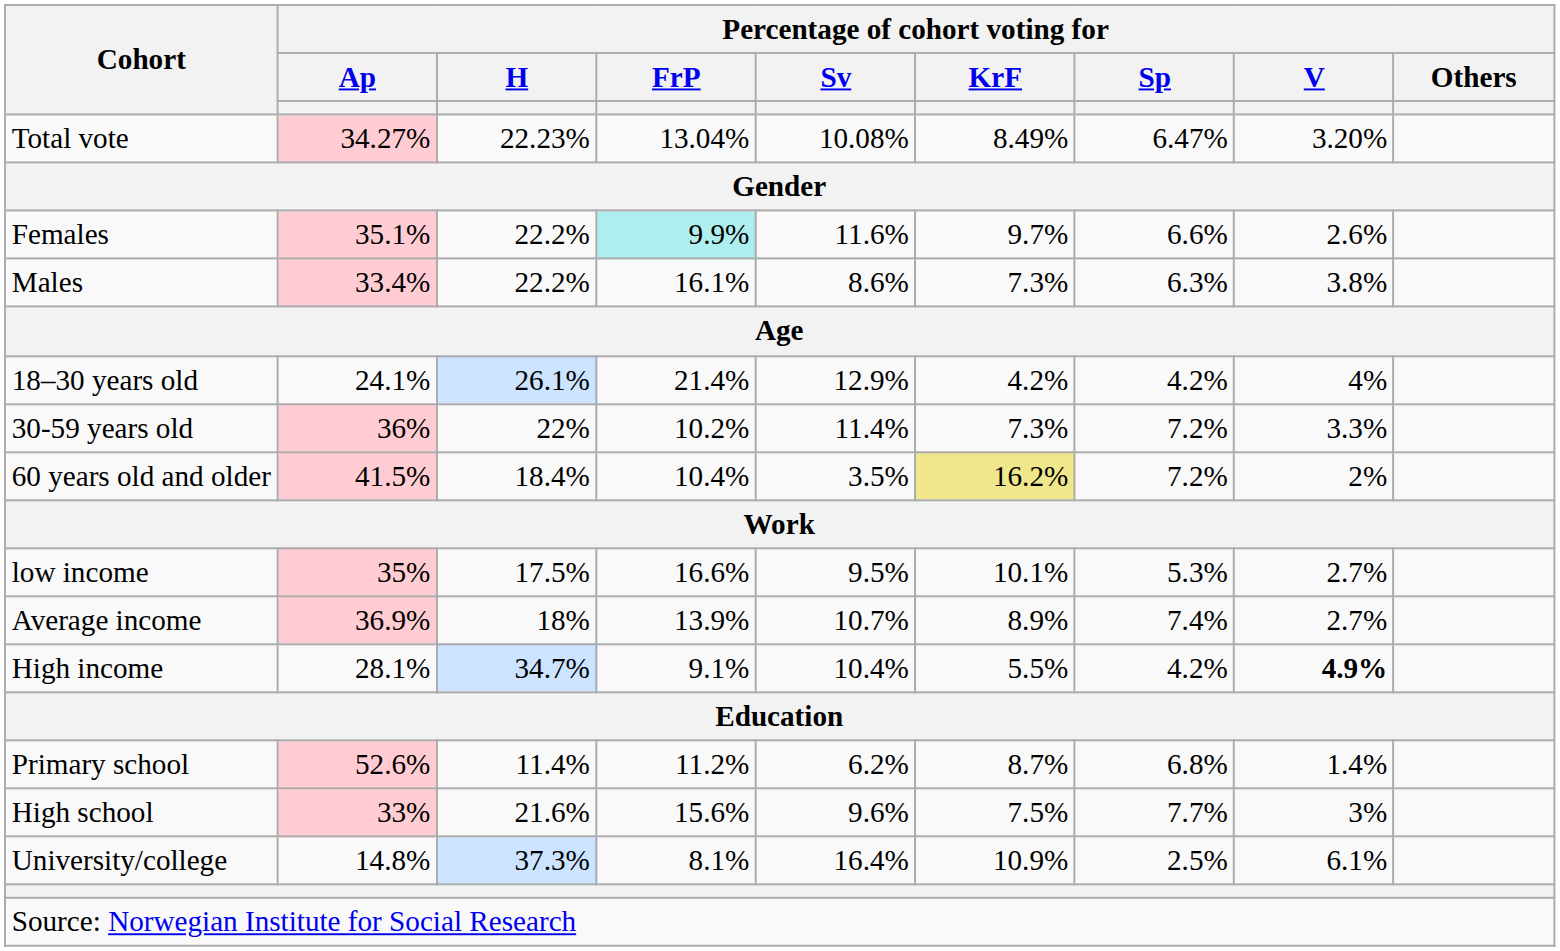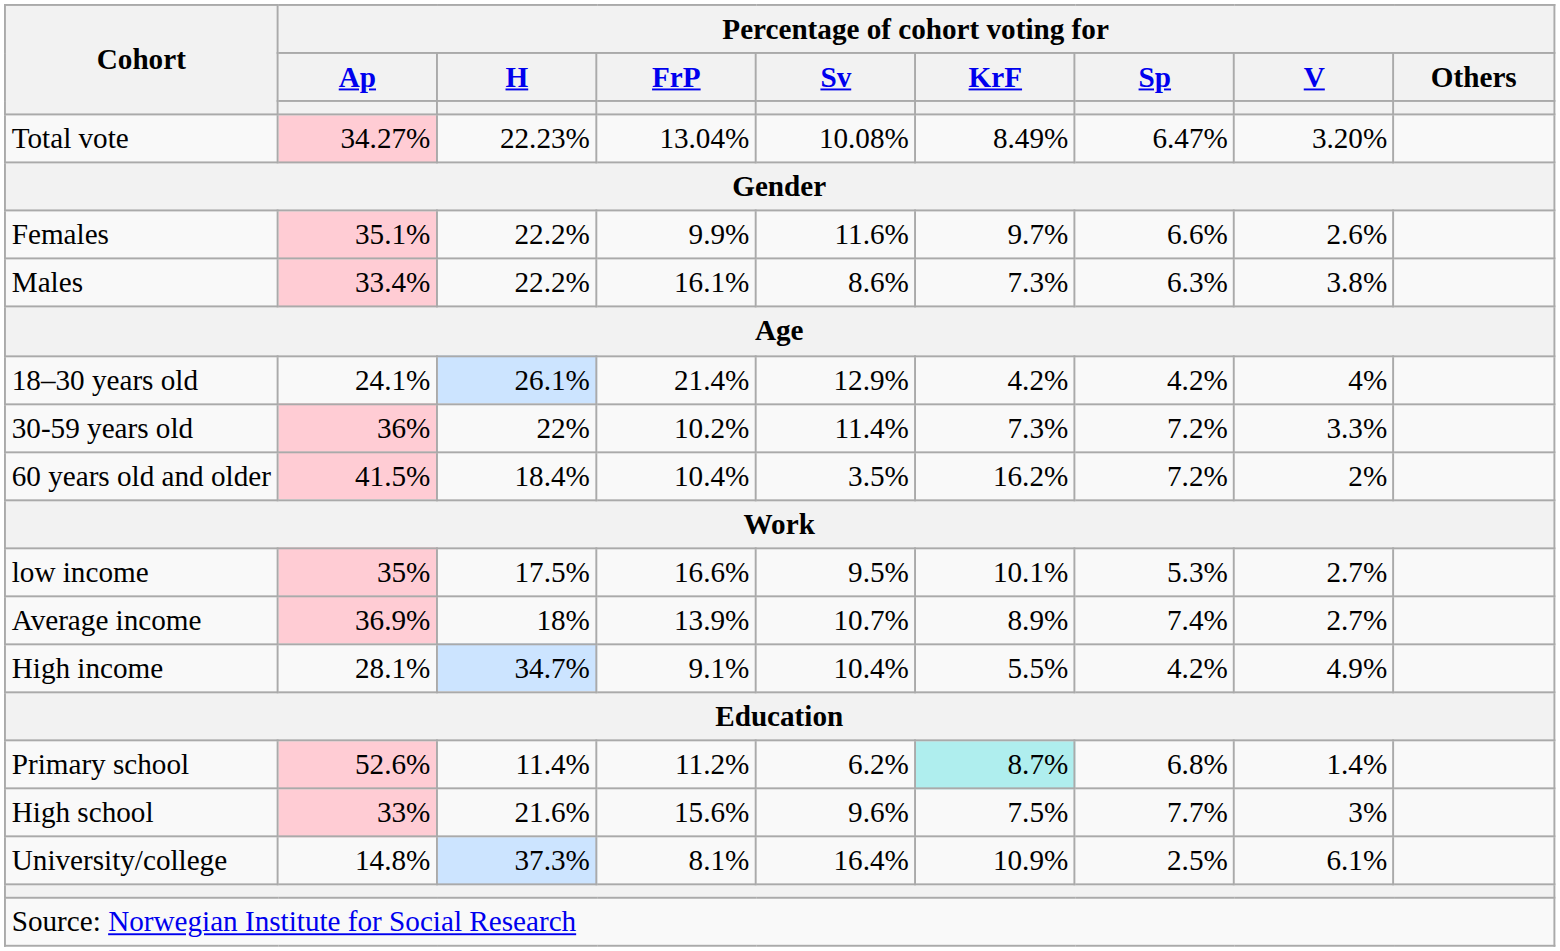(719, 234) paleturquoise background -> (719, 234) no background
(1031, 475) khaki background -> (1031, 475) no background
(1354, 667) bold -> (1357, 667) normal
(1038, 764) no background -> (1038, 764) paleturquoise background
